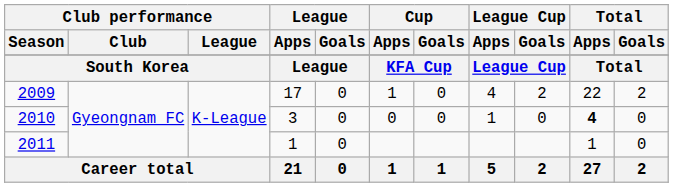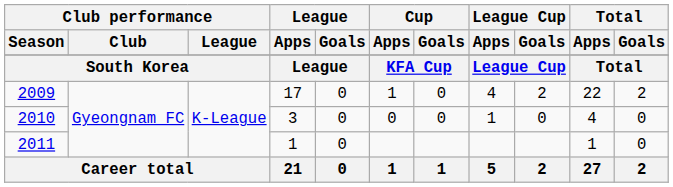(592, 119) bold -> (592, 119) normal
